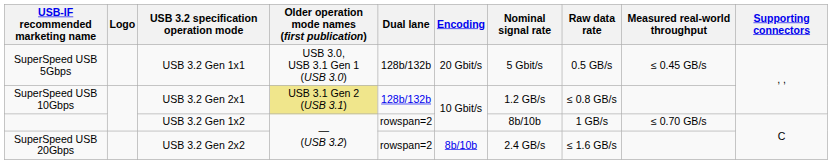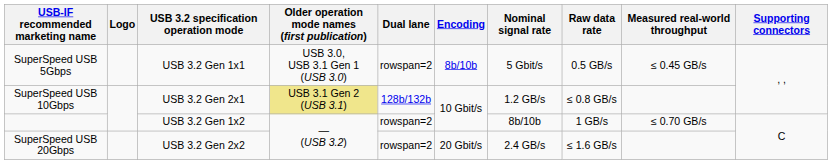(406, 65) 128b/132b -> (406, 65) rowspan=2
(461, 65) 20 Gbit/s -> (461, 65) 8b/10b
(461, 145) 8b/10b -> (461, 145) 20 Gbit/s
